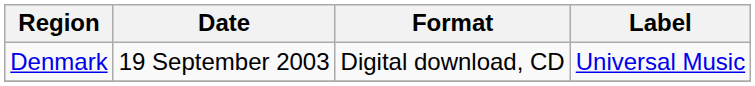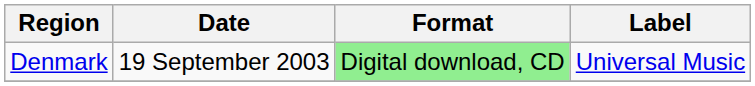(453, 61) no background -> (453, 61) lightgreen background
